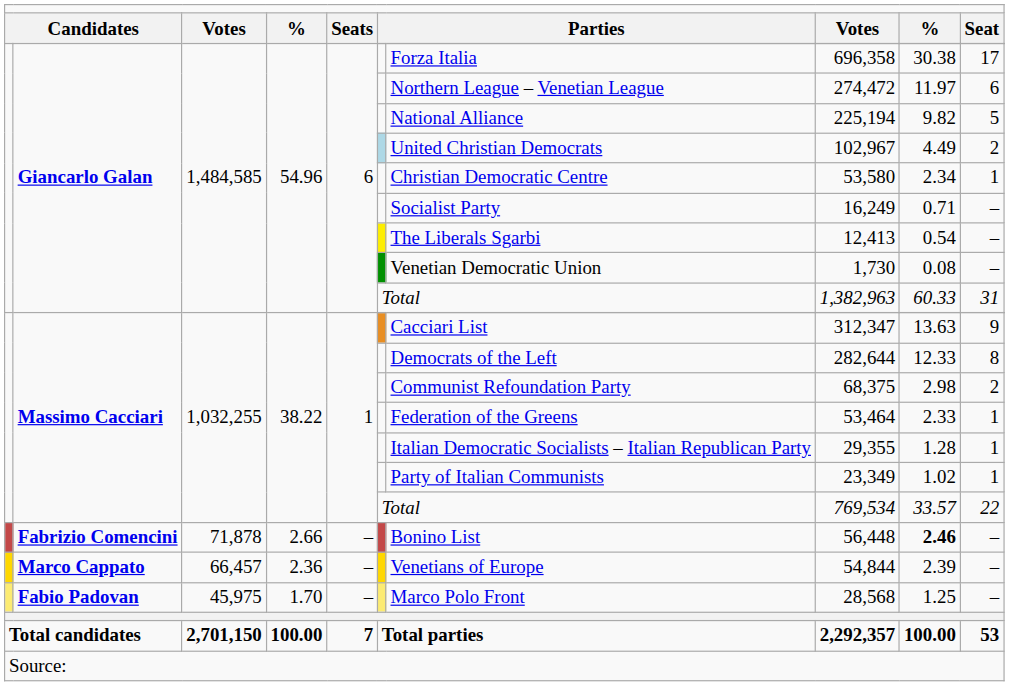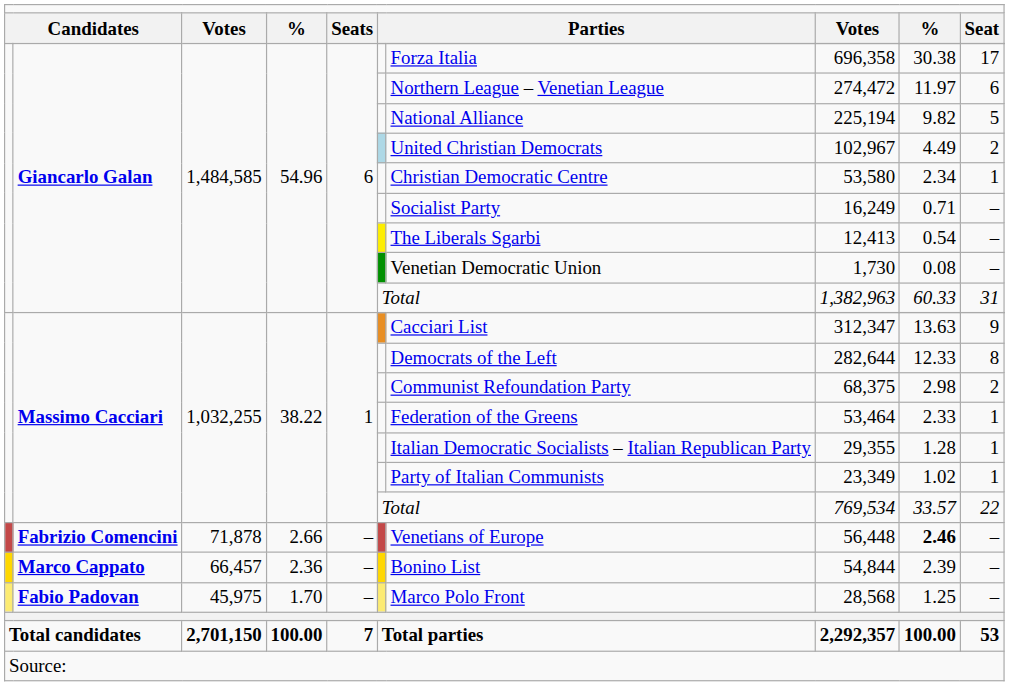(435, 537) Bonino List -> (467, 537) Venetians of Europe
(467, 567) Venetians of Europe -> (435, 567) Bonino List
